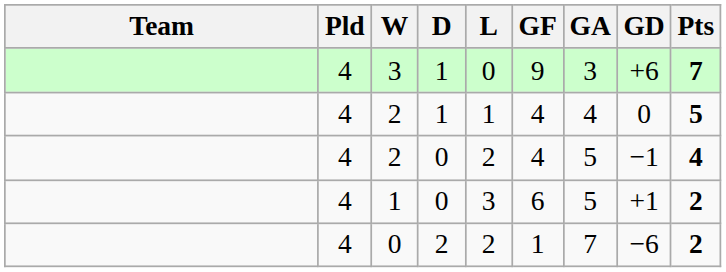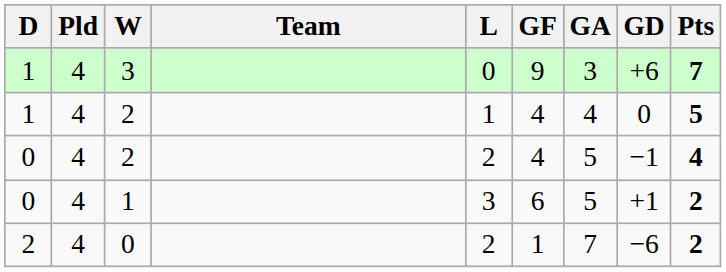columns swapped: (162, 26) <-> (442, 26)
